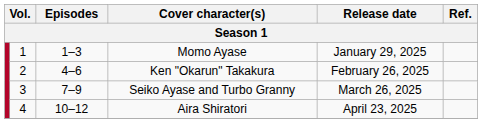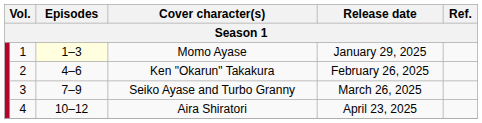(72, 52) no background -> (72, 52) lightyellow background
